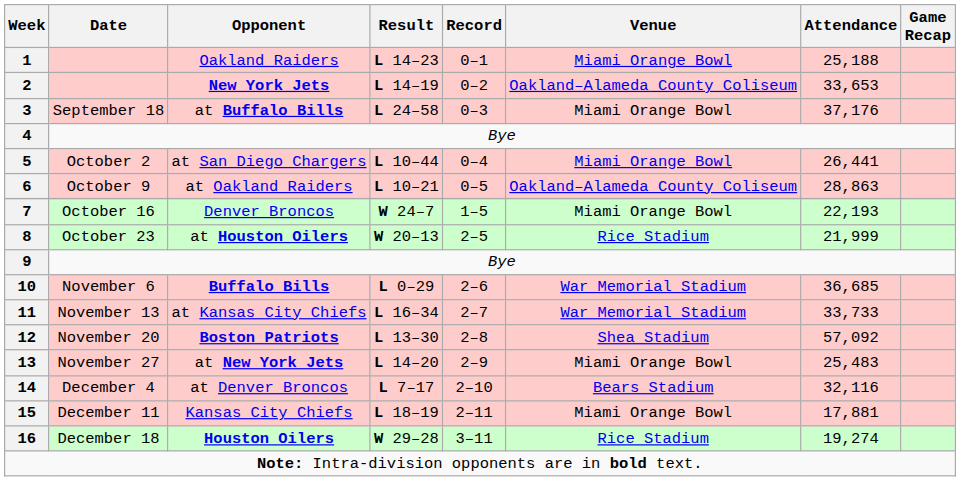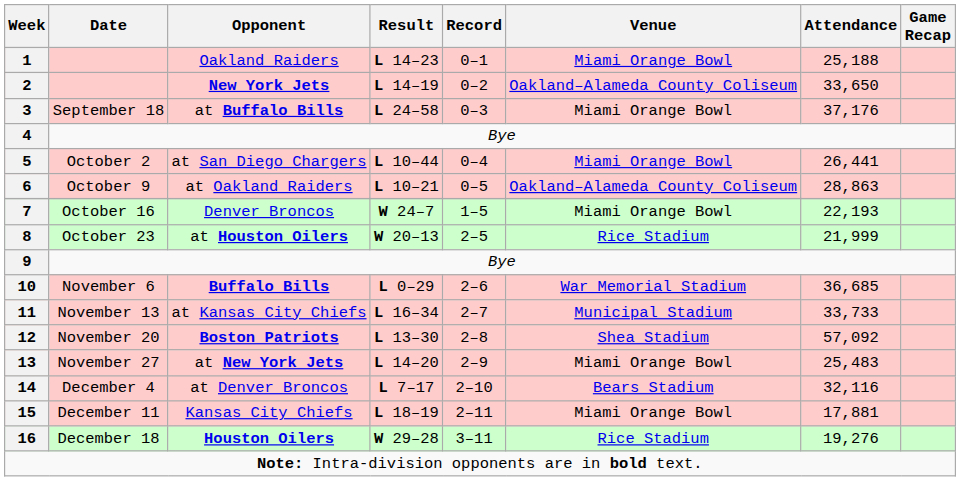(851, 85) 33,653 -> (851, 85) 33,650
(653, 312) War Memorial Stadium -> (653, 312) Municipal Stadium
(851, 438) 19,274 -> (851, 438) 19,276
